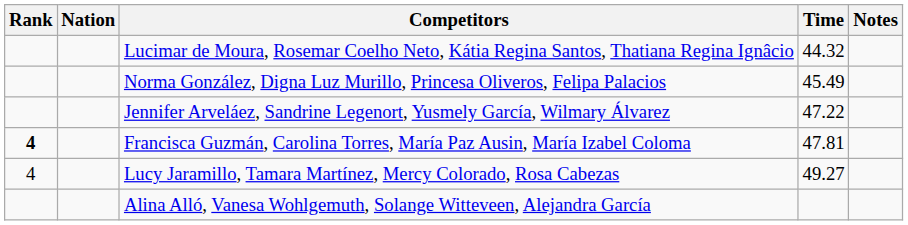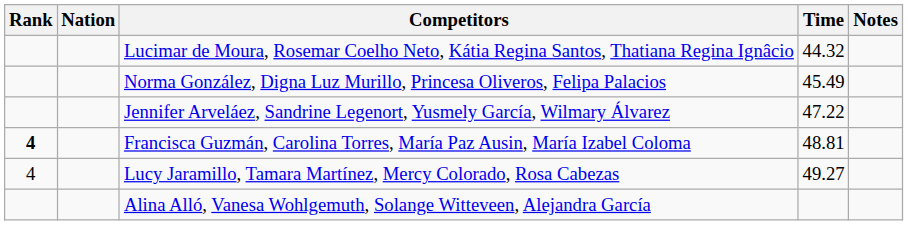(824, 143) 47.81 -> (824, 143) 48.81
